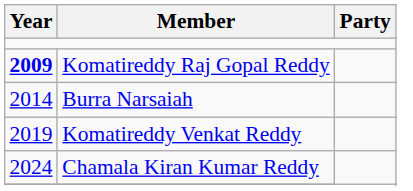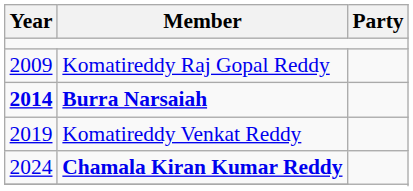(31, 65) bold -> (31, 65) normal
(31, 99) normal -> (31, 99) bold
(128, 99) normal -> (135, 99) bold
(191, 167) normal -> (202, 167) bold
